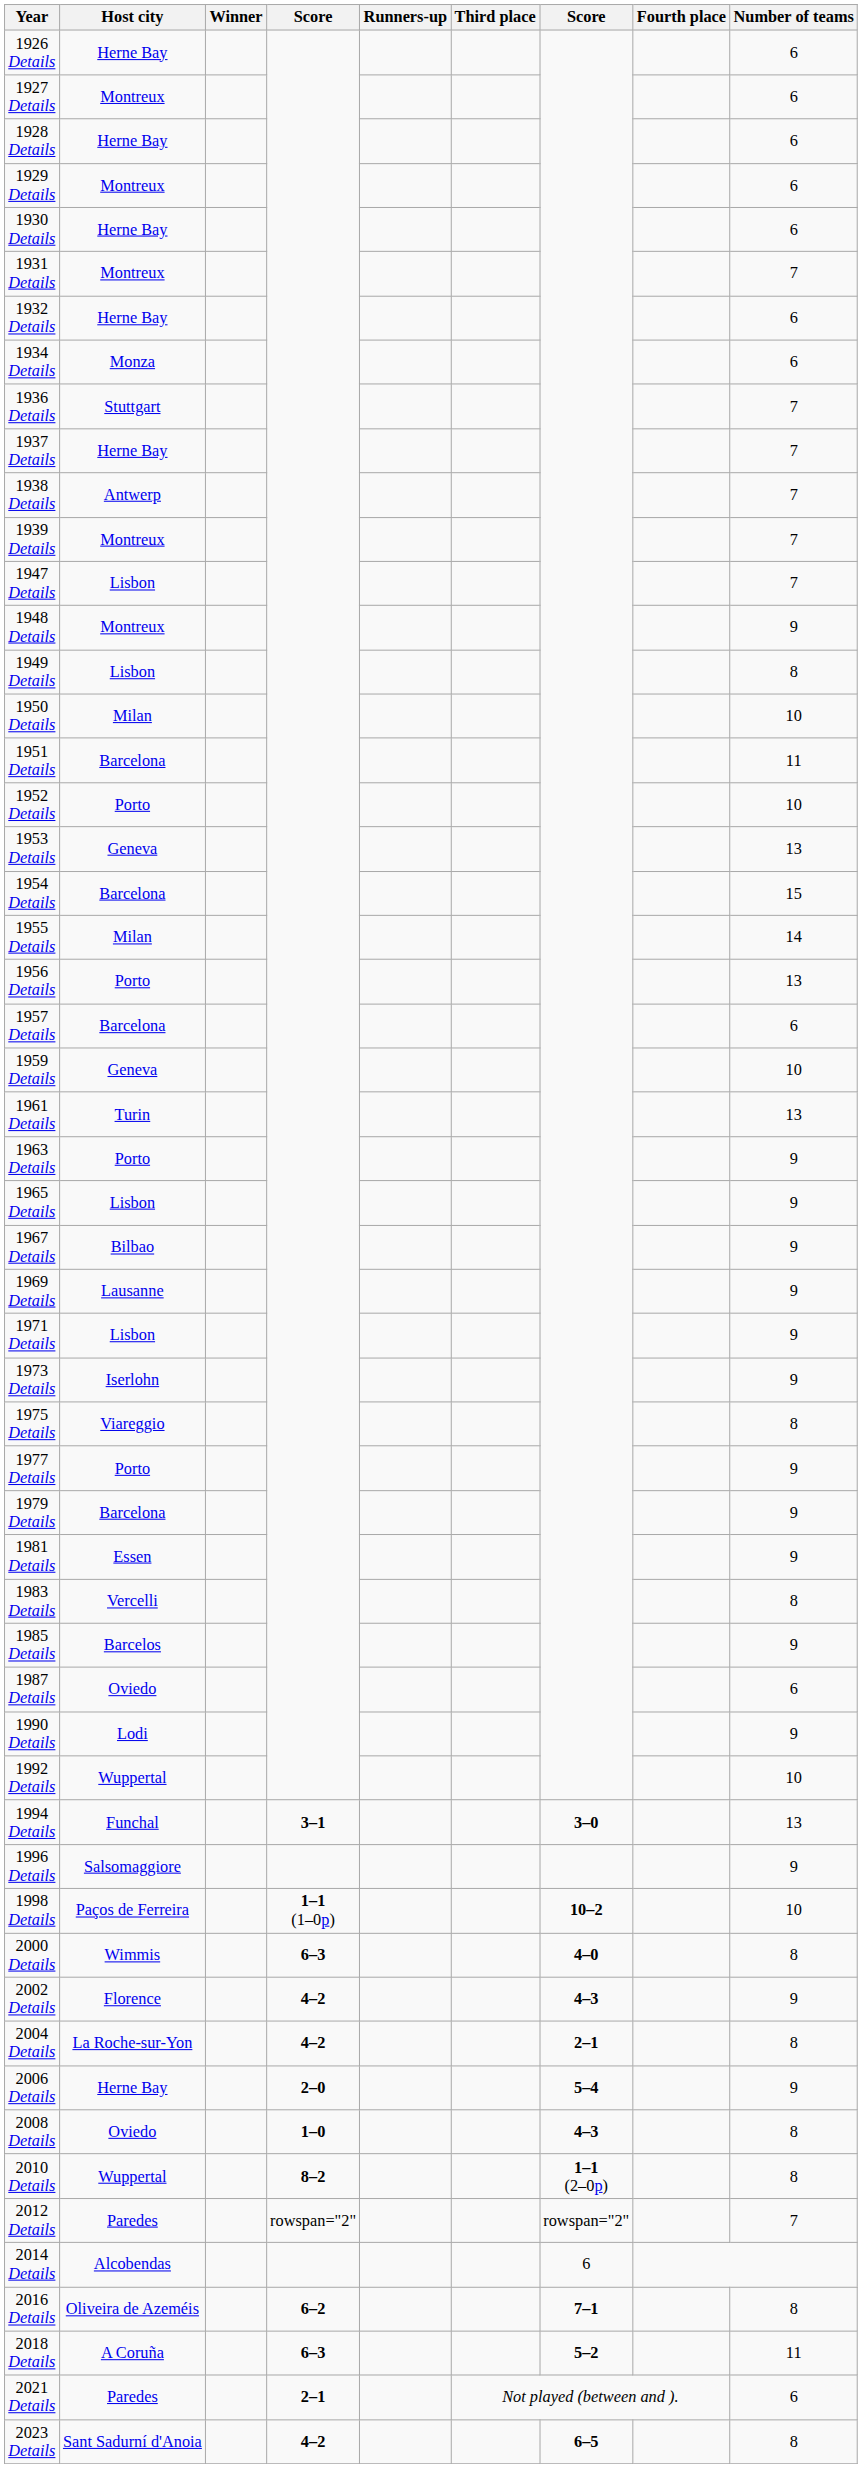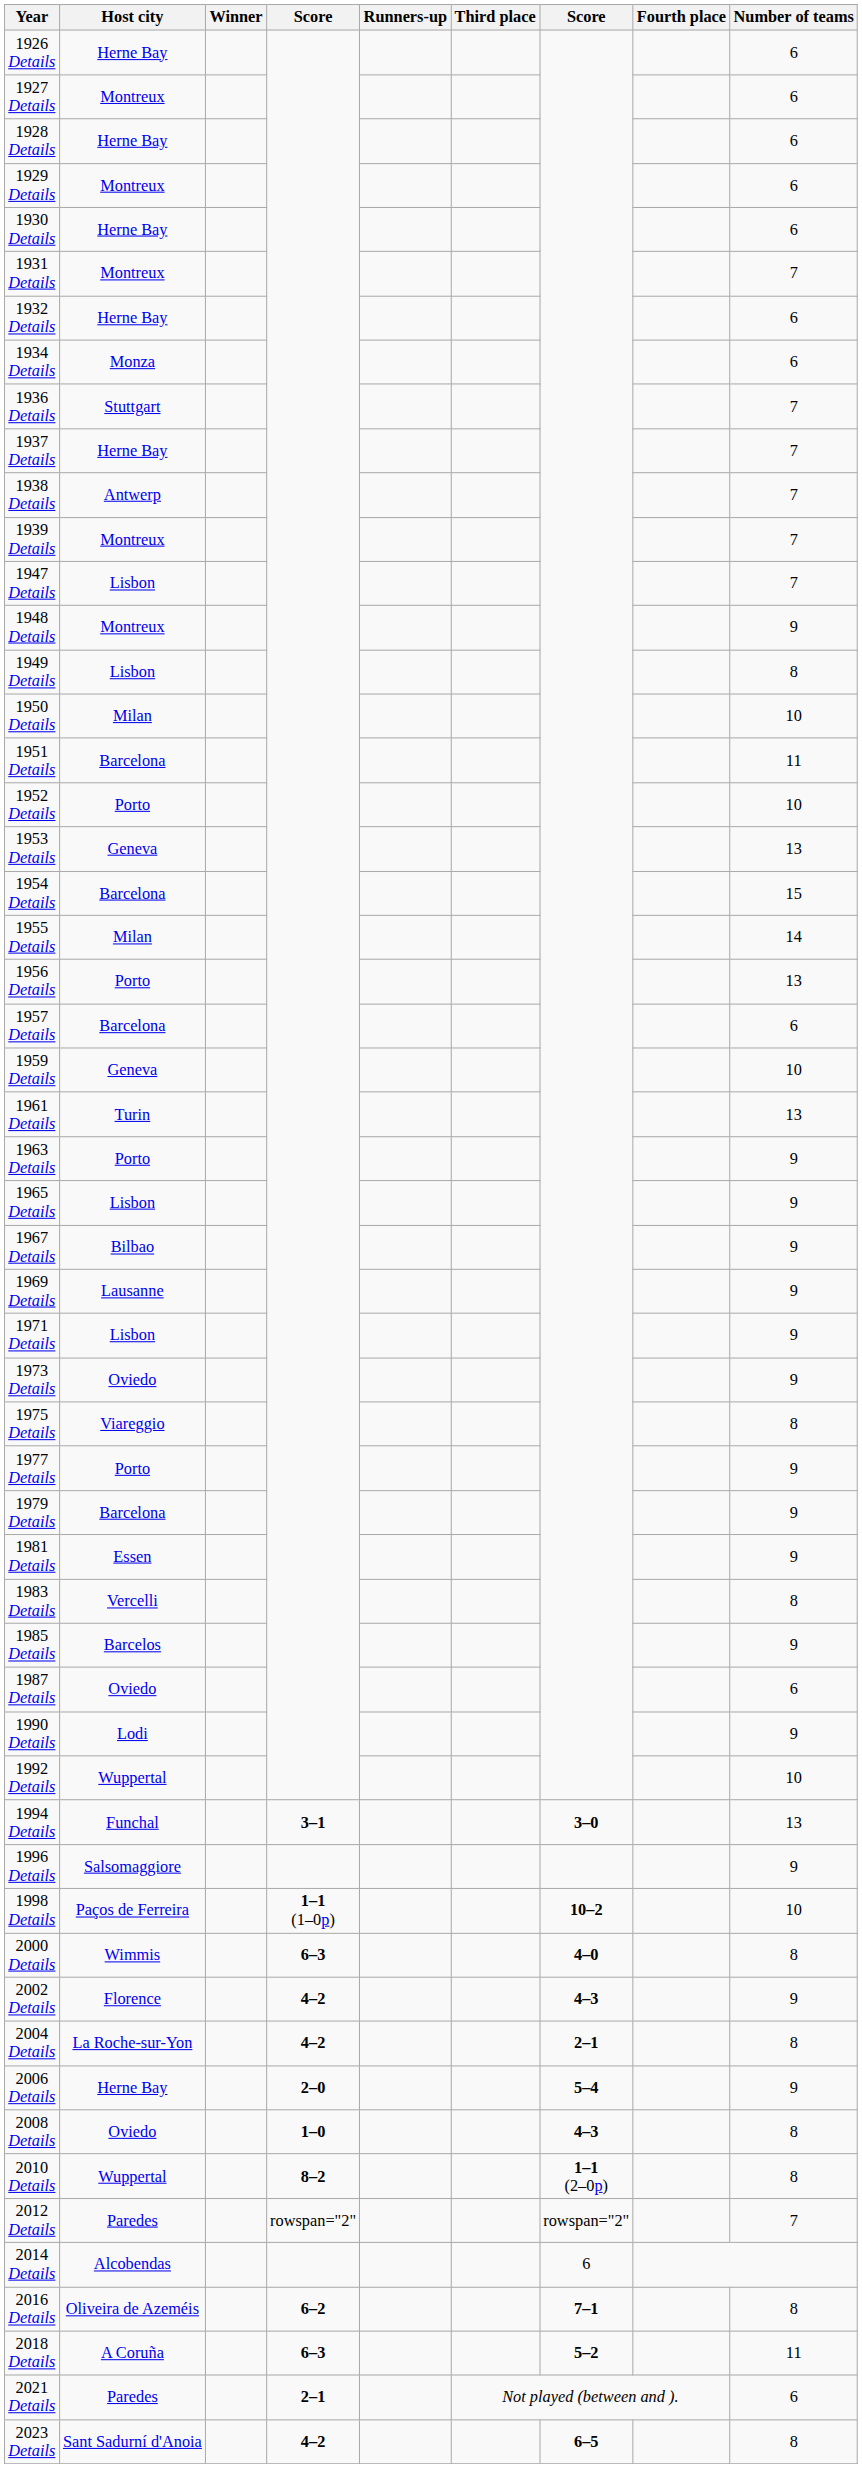(132, 1379) Iserlohn -> (132, 1379) Oviedo
